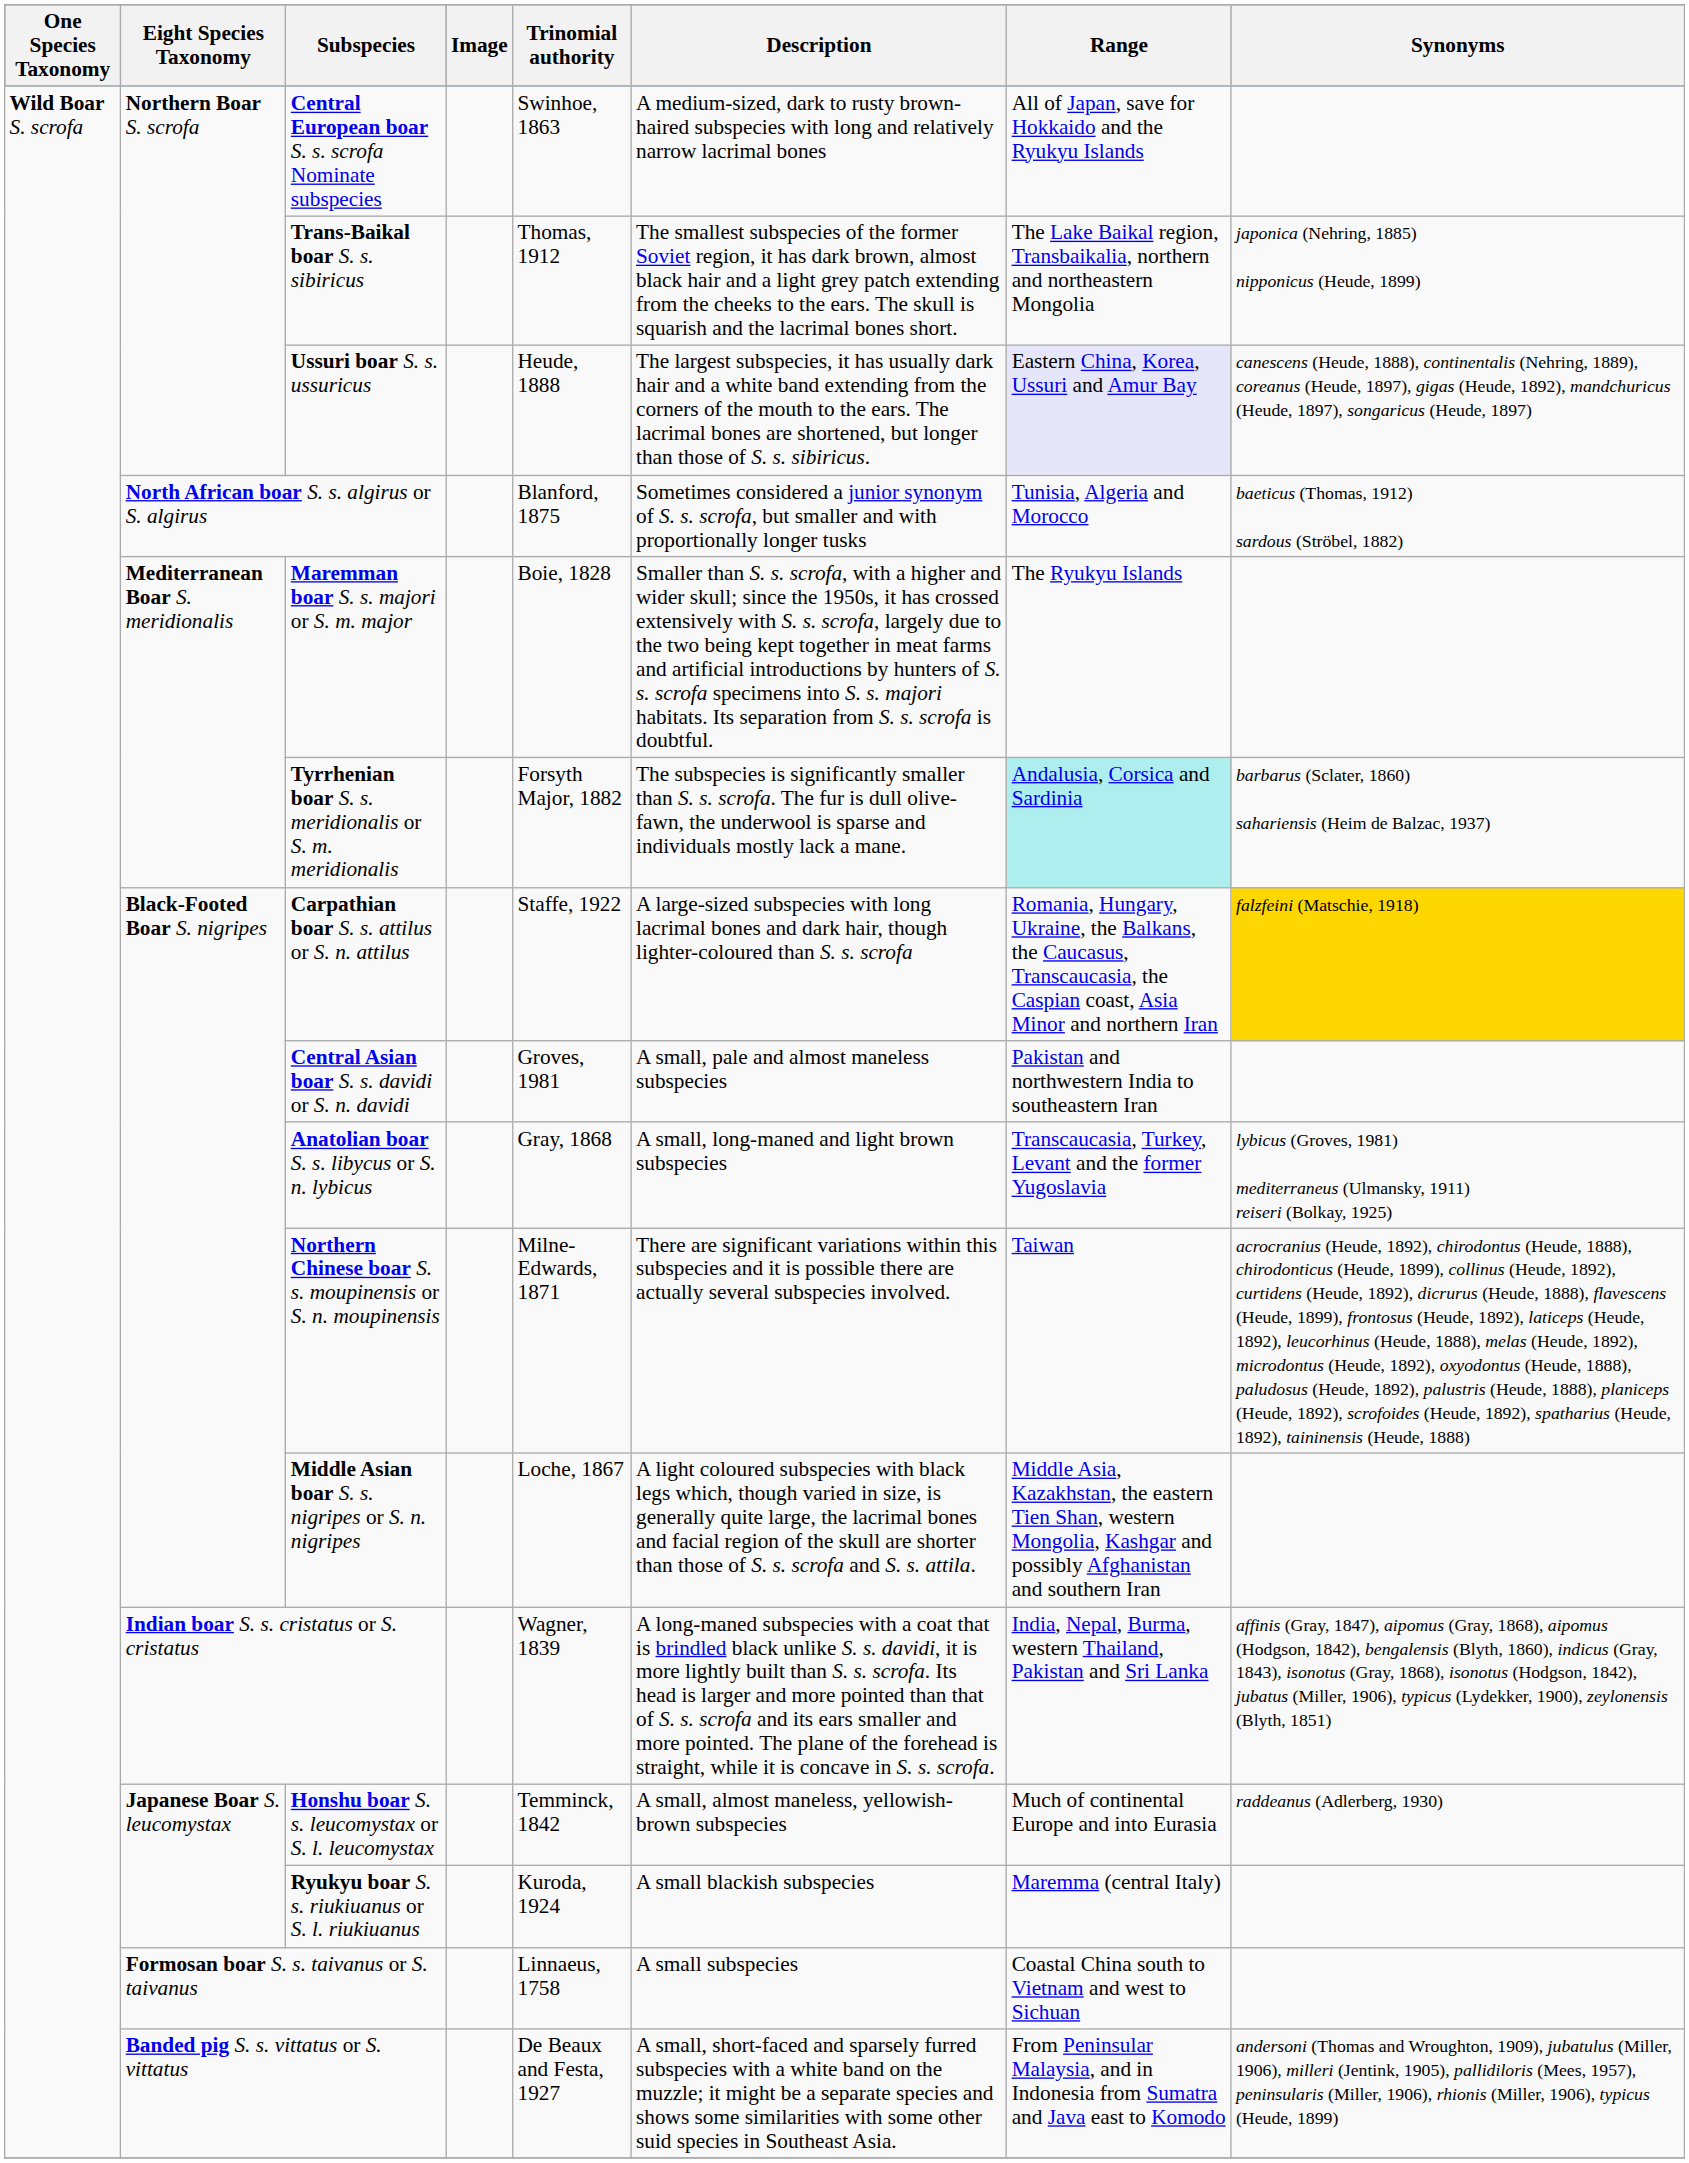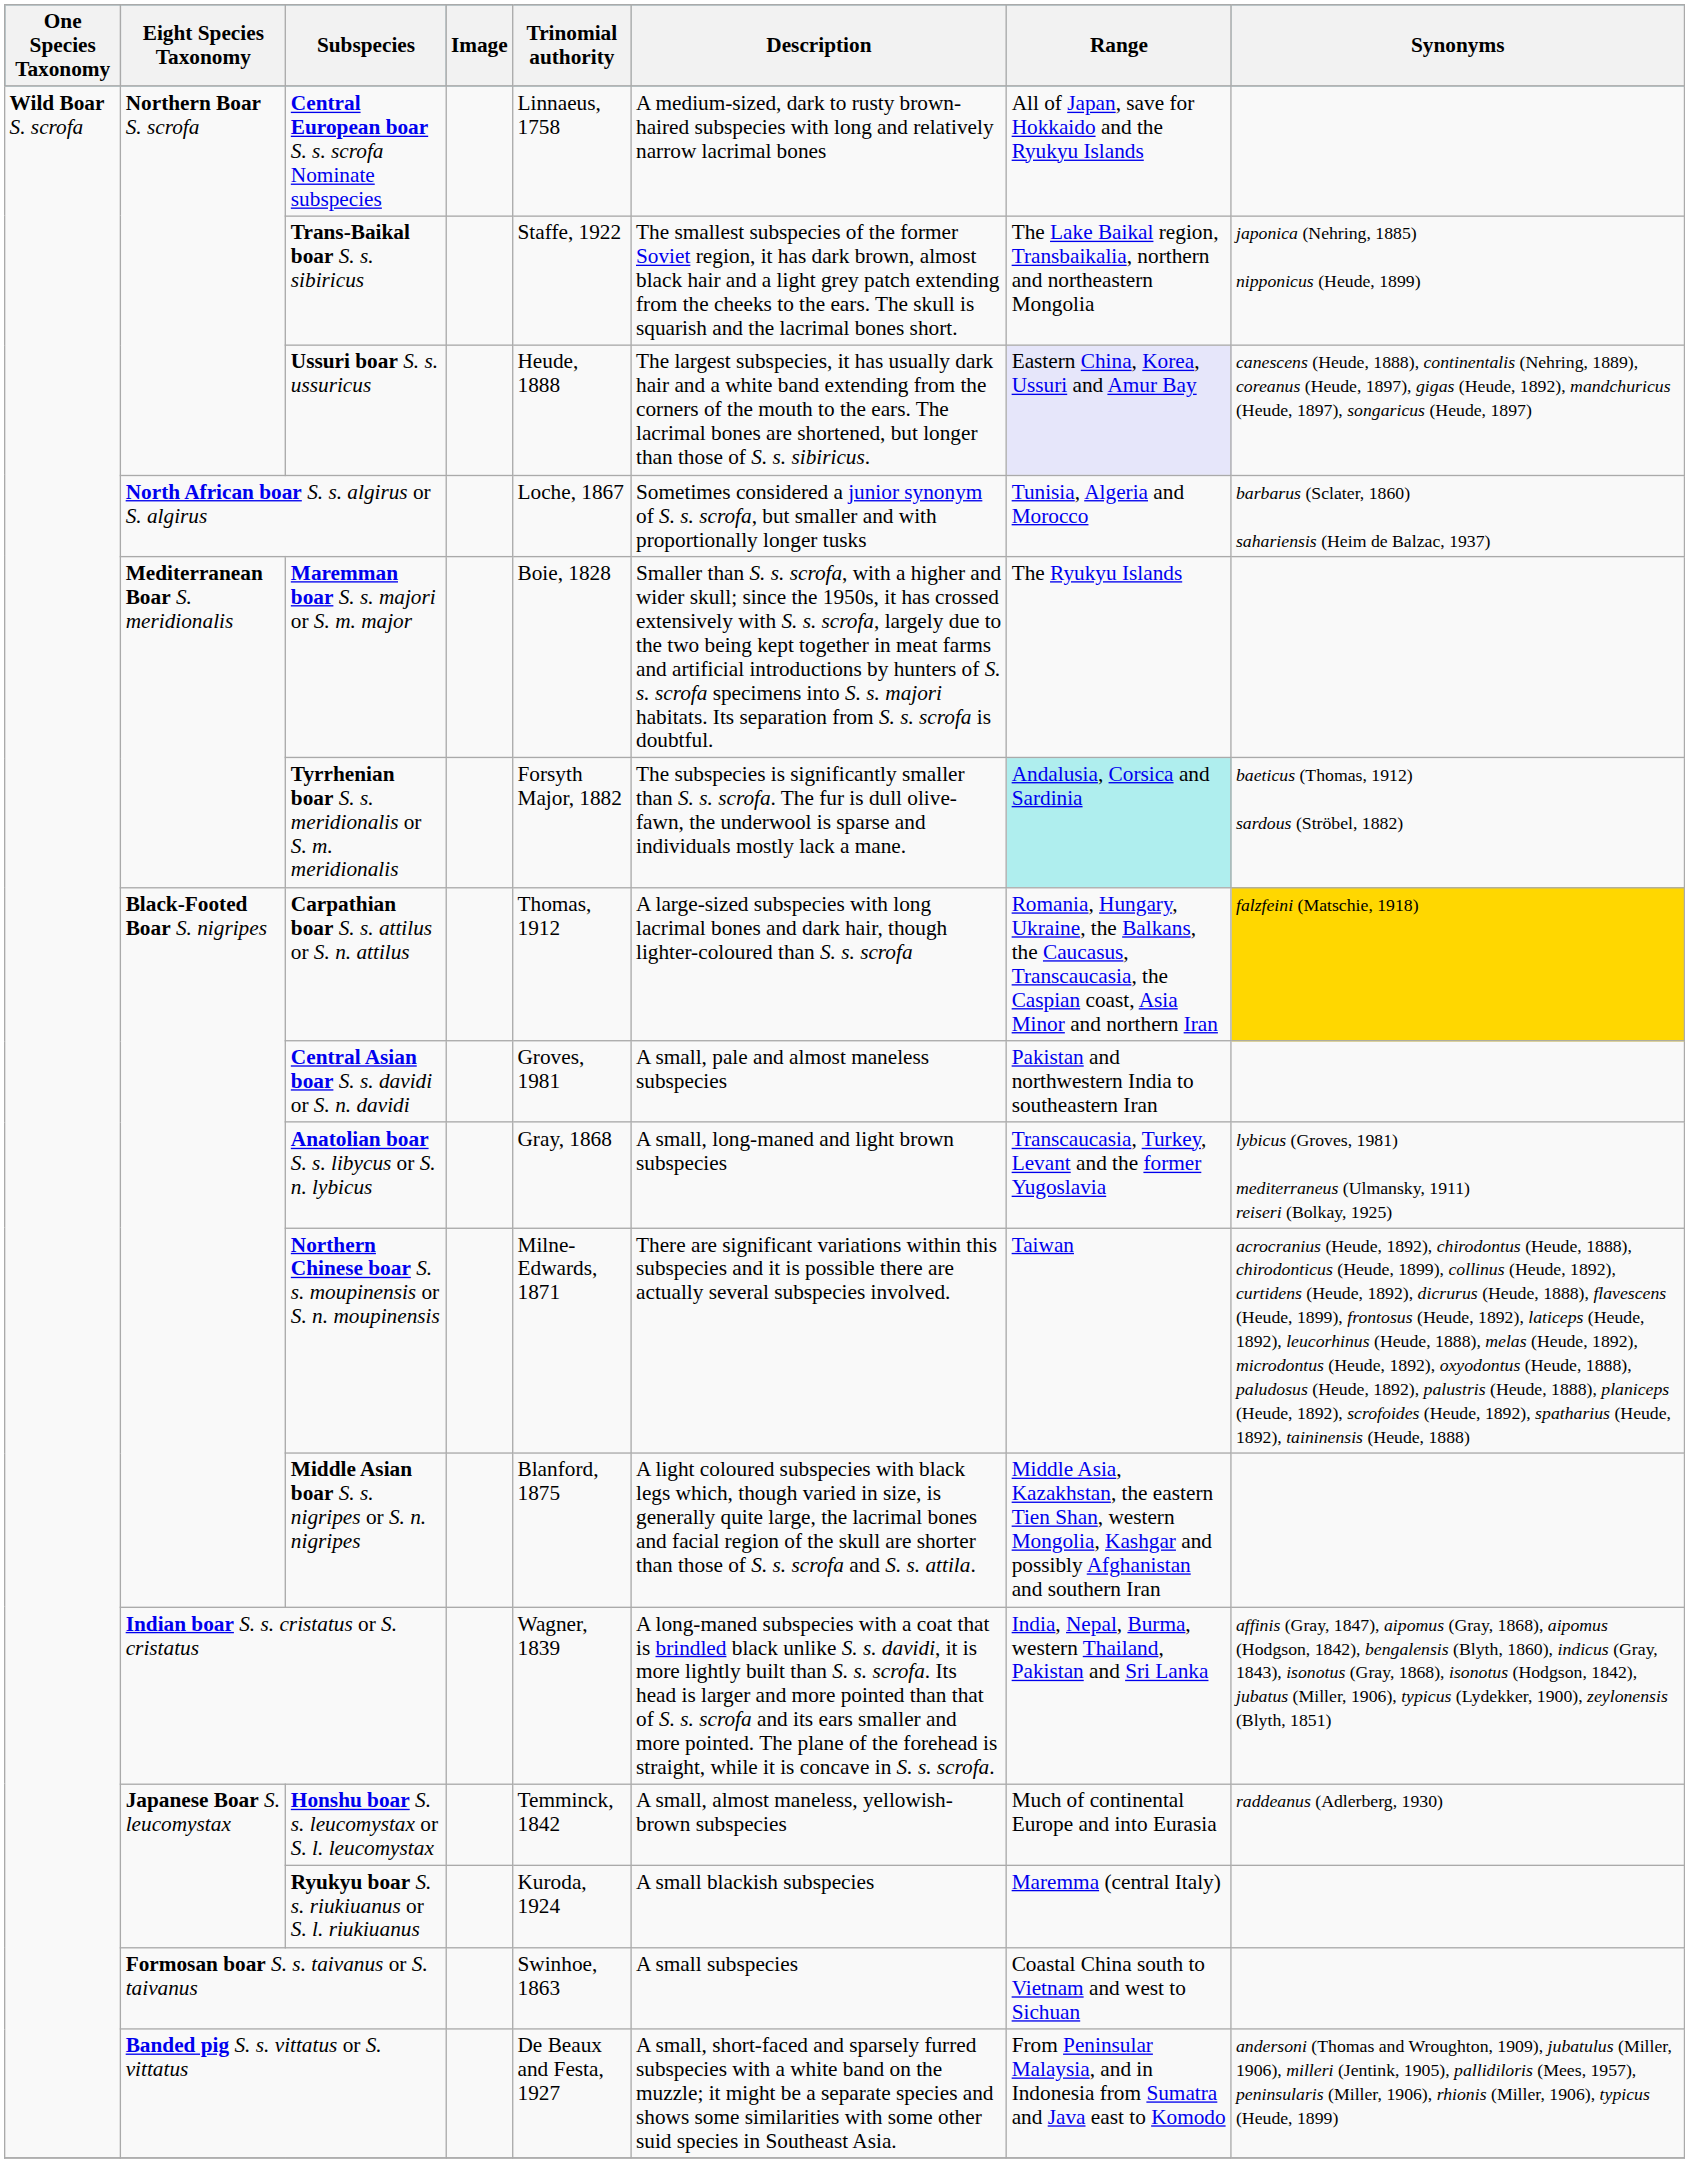(557, 114) Swinhoe, 1863 -> (559, 114) Linnaeus, 1758
(554, 244) Thomas, 1912 -> (569, 232) Staffe, 1922
(558, 503) Blanford, 1875 -> (571, 491) Loche, 1867
(1324, 516) baeticus (Thomas, 1912) sardous (Ströbel, 1882) -> (1363, 516) barbarus (Sclater, 1860) sahariensis (Heim de Balzac, 1937)
(1363, 799) barbarus (Sclater, 1860) sahariensis (Heim de Balzac, 1937) -> (1324, 799) baeticus (Thomas, 1912) sardous (Ströbel, 1882)
(569, 903) Staffe, 1922 -> (554, 915) Thomas, 1912
(571, 1469) Loche, 1867 -> (558, 1481) Blanford, 1875
(559, 1975) Linnaeus, 1758 -> (557, 1975) Swinhoe, 1863
